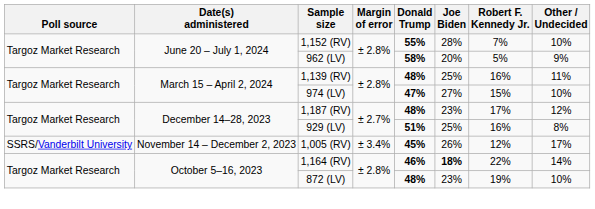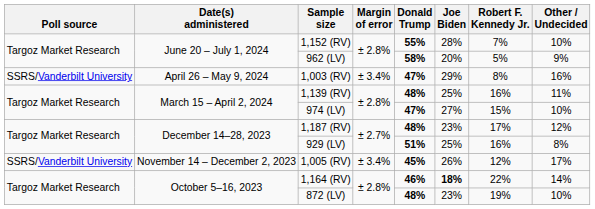+ row: (326, 76)
